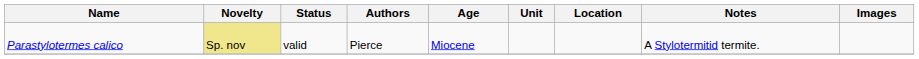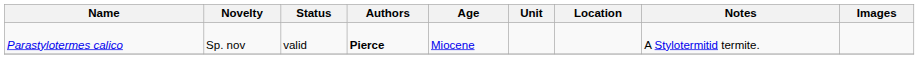(226, 44) khaki background -> (226, 44) no background
(366, 44) normal -> (367, 44) bold
